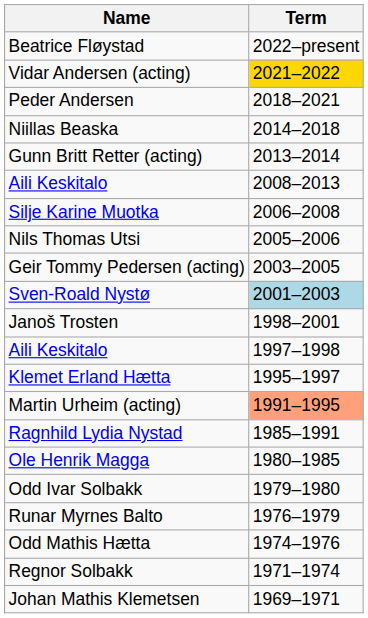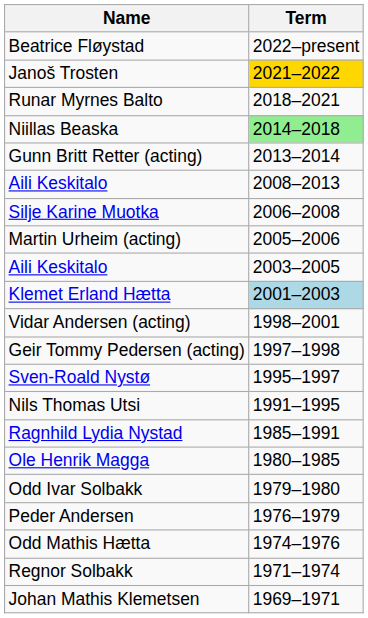(100, 73) Vidar Andersen (acting) -> (63, 73) Janoš Trosten
(71, 101) Peder Andersen -> (86, 101) Runar Myrnes Balto
(296, 128) no background -> (296, 128) lightgreen background
(74, 239) Nils Thomas Utsi -> (95, 239) Martin Urheim (acting)
(127, 267) Geir Tommy Pedersen (acting) -> (58, 267) Aili Keskitalo
(79, 294) Sven-Roald Nystø -> (90, 294) Klemet Erland Hætta
(63, 322) Janoš Trosten -> (100, 322) Vidar Andersen (acting)
(58, 350) Aili Keskitalo -> (127, 350) Geir Tommy Pedersen (acting)
(90, 377) Klemet Erland Hætta -> (79, 377) Sven-Roald Nystø
(95, 405) Martin Urheim (acting) -> (74, 405) Nils Thomas Utsi
(296, 405) lightsalmon background -> (296, 405) no background
(86, 516) Runar Myrnes Balto -> (71, 516) Peder Andersen
